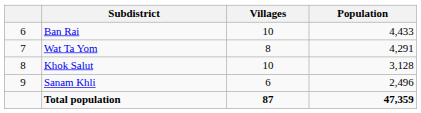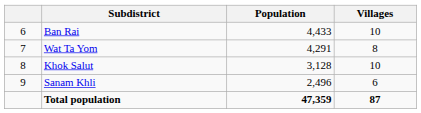columns swapped: (363, 14) <-> (268, 14)
